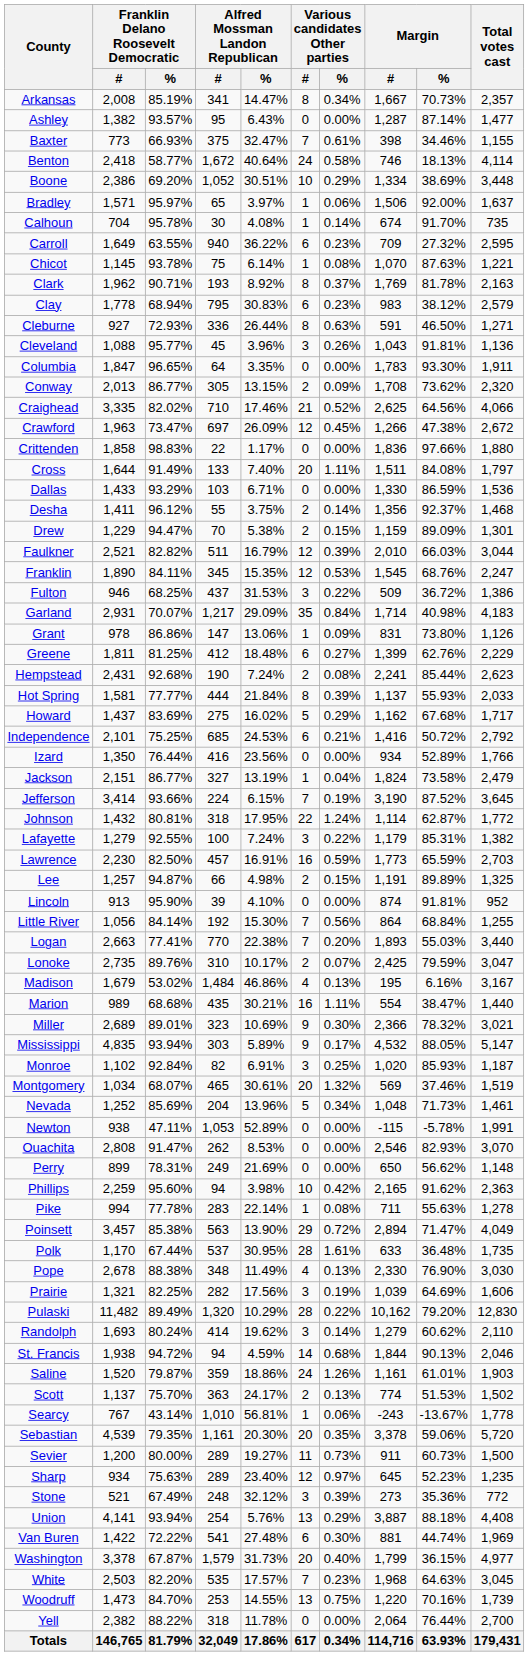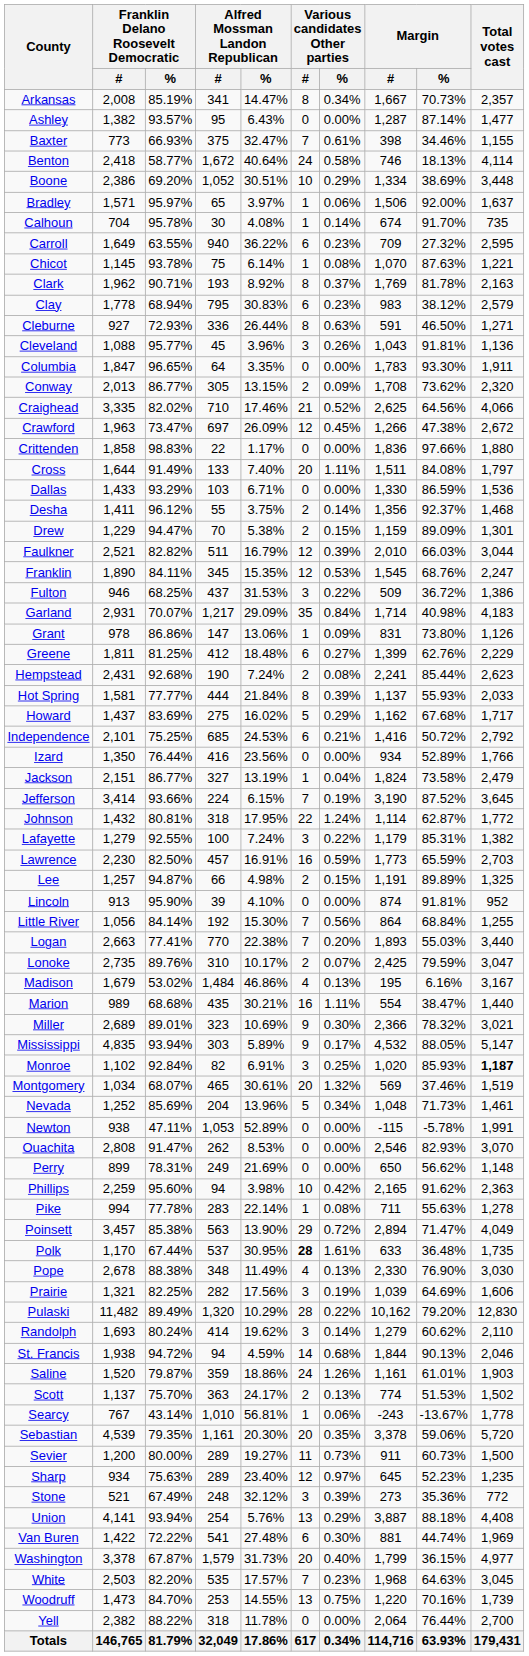(497, 1065) normal -> (497, 1065) bold
(305, 1250) normal -> (305, 1250) bold
